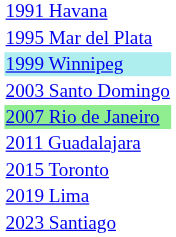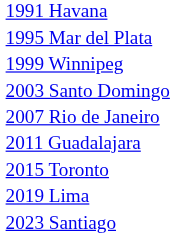(65, 64) paleturquoise background -> (65, 64) no background
(83, 116) lightgreen background -> (83, 116) no background
